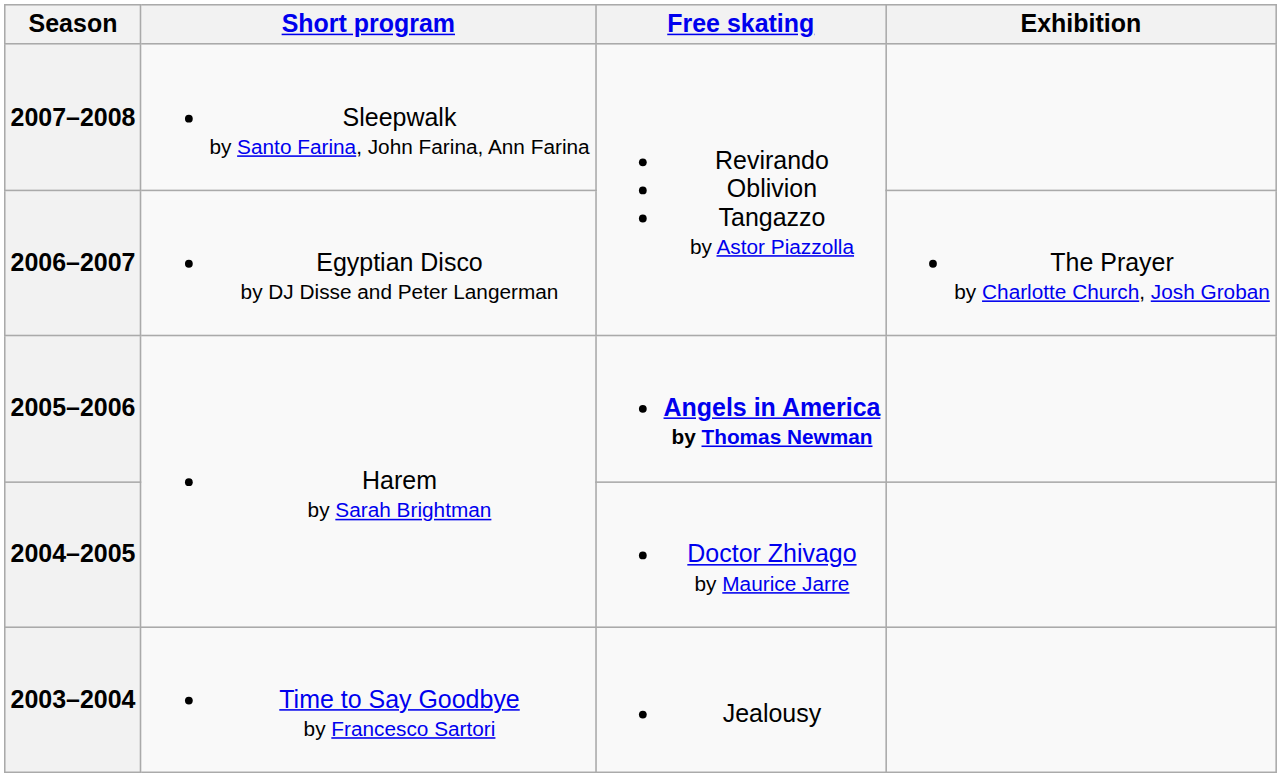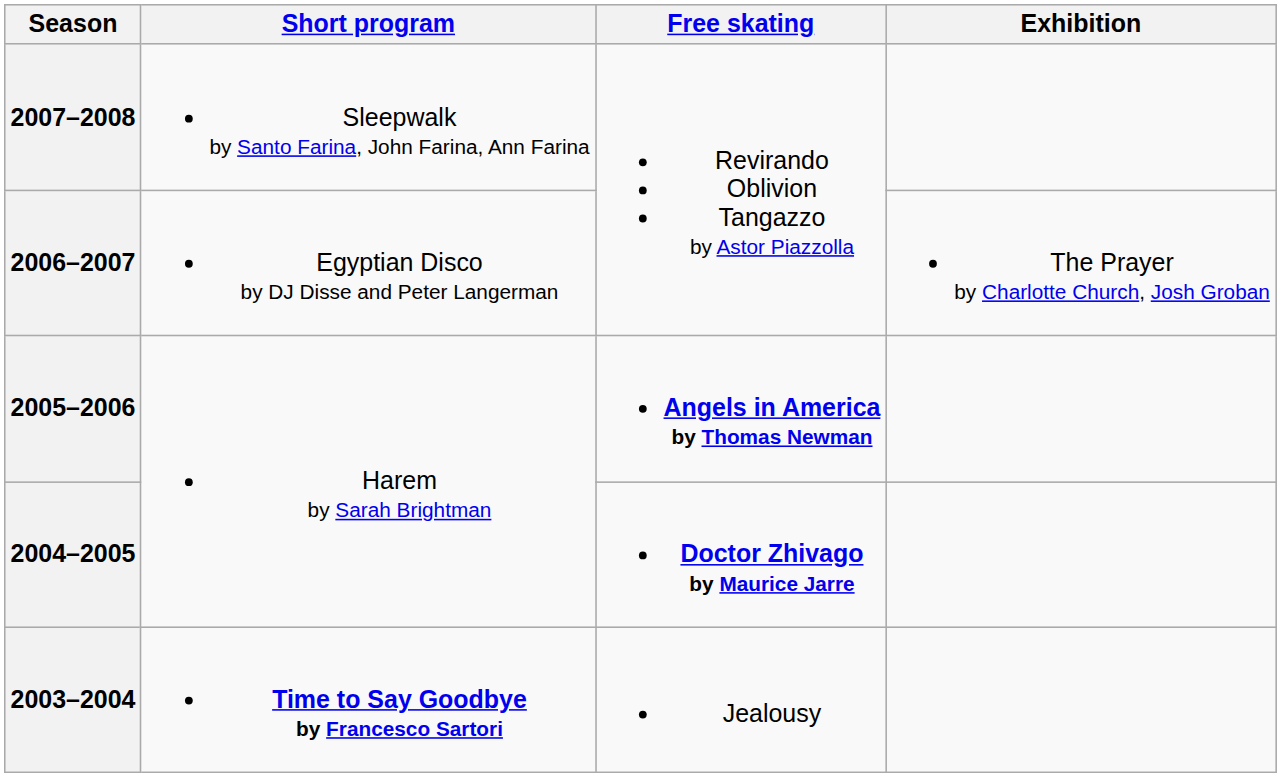(741, 568) normal -> (741, 568) bold
(368, 714) normal -> (368, 714) bold
